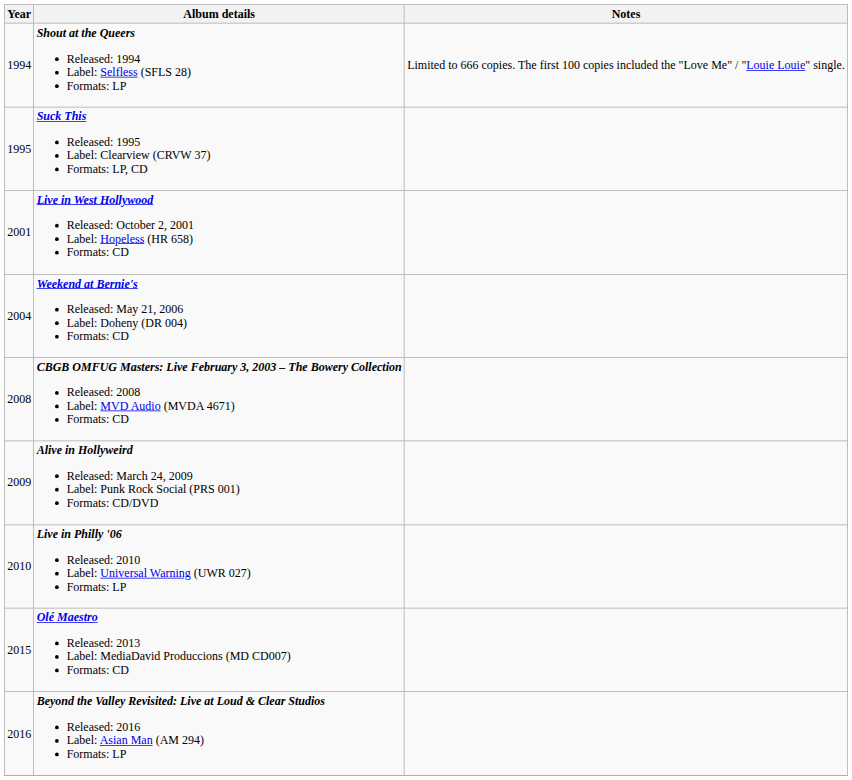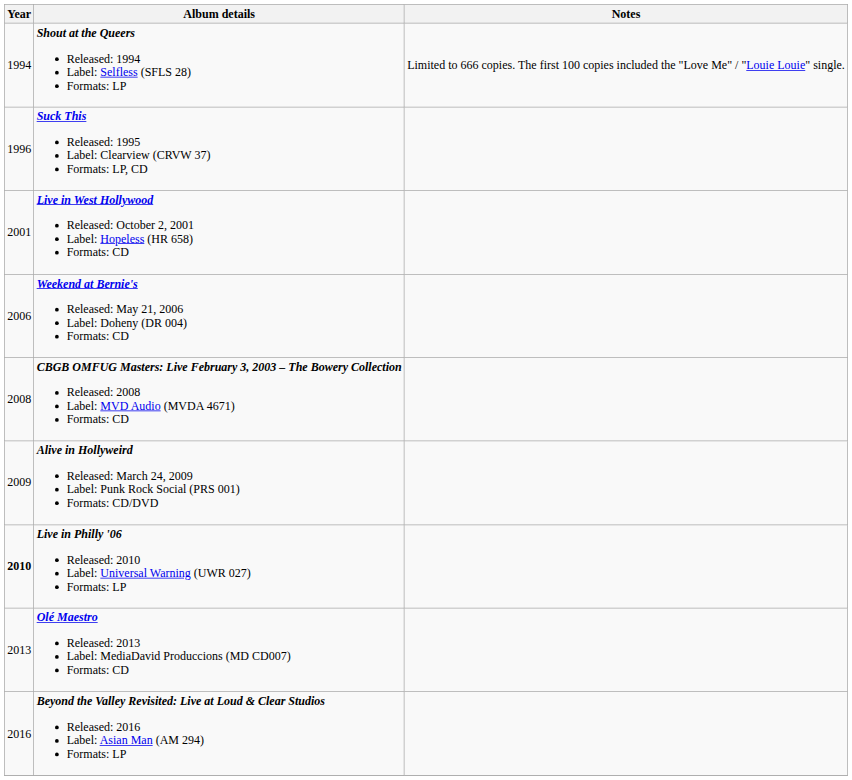(19, 148) 1995 -> (19, 148) 1996
(19, 315) 2004 -> (19, 315) 2006
(19, 566) normal -> (19, 566) bold
(19, 650) 2015 -> (19, 650) 2013
